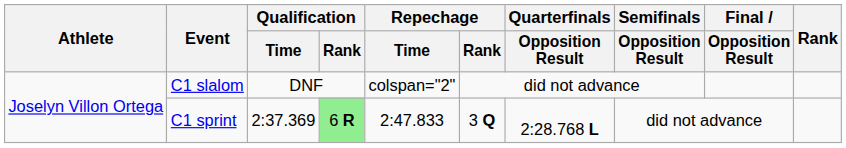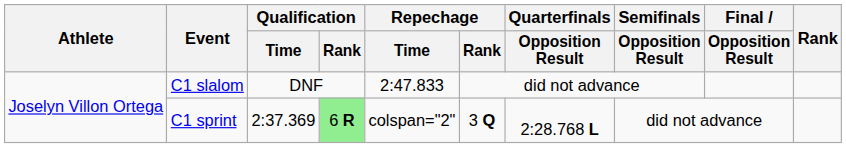(412, 85) colspan="2" -> (412, 85) 2:47.833
(412, 120) 2:47.833 -> (412, 120) colspan="2"
